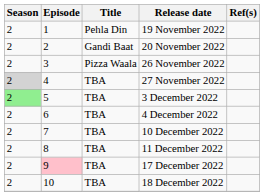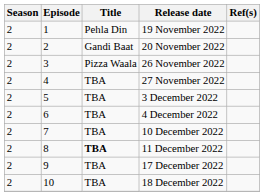(9, 81) lightgrey background -> (9, 81) no background
(9, 98) lightgreen background -> (9, 98) no background
(95, 149) normal -> (96, 149) bold
(46, 166) pink background -> (46, 166) no background
